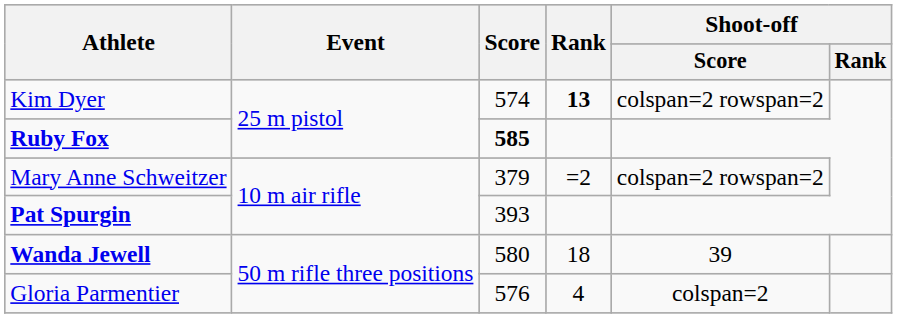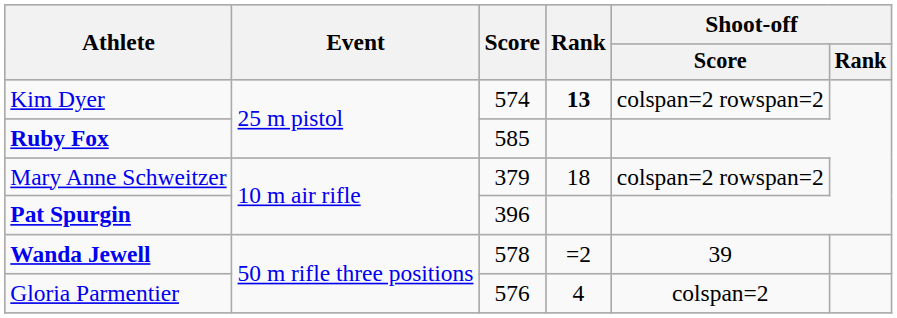(512, 138) bold -> (512, 138) normal
(578, 177) =2 -> (578, 177) 18
(512, 215) 393 -> (512, 215) 396
(512, 254) 580 -> (512, 254) 578
(578, 254) 18 -> (578, 254) =2
